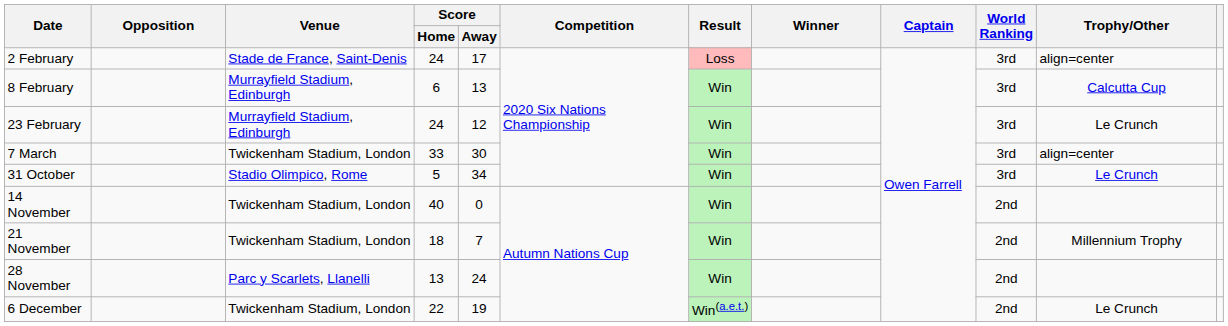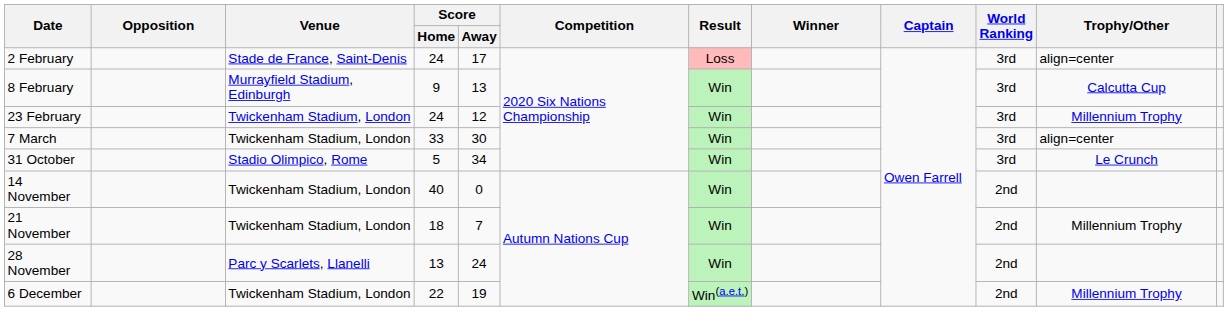(436, 87) 6 -> (436, 87) 9
(291, 124) Murrayfield Stadium, Edinburgh -> (319, 116) Twickenham Stadium, London
(1127, 124) Le Crunch -> (1127, 116) Millennium Trophy
(1127, 309) Le Crunch -> (1127, 294) Millennium Trophy
